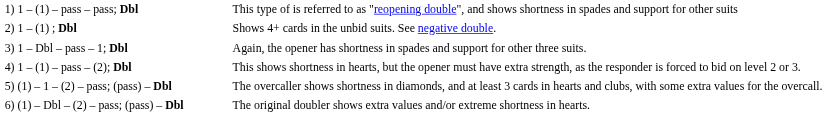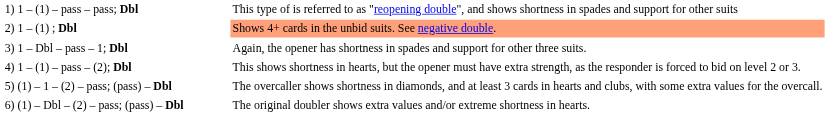(364, 28) no background -> (364, 28) lightsalmon background
